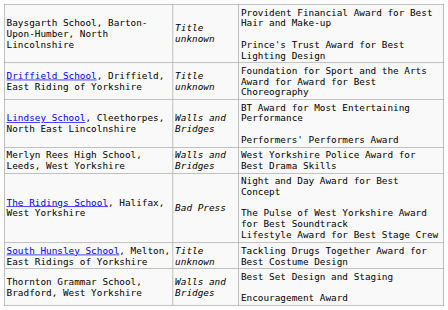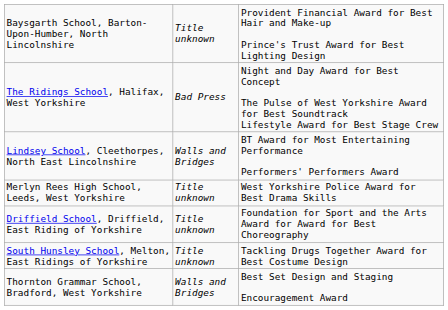rows swapped: (85, 81) <-> (85, 208)
(200, 160) Walls and Bridges -> (195, 193) Title unknown
